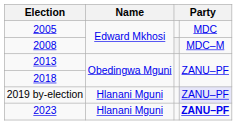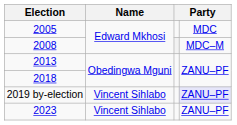(130, 95) Hlanani Mguni -> (130, 95) Vincent Sihlabo
(130, 111) Hlanani Mguni -> (130, 111) Vincent Sihlabo
(205, 111) bold -> (205, 111) normal
